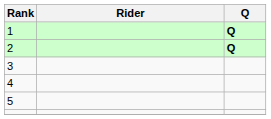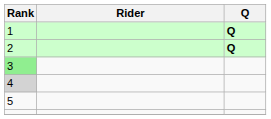(10, 66) no background -> (10, 66) lightgreen background
(10, 84) no background -> (10, 84) lightgrey background
